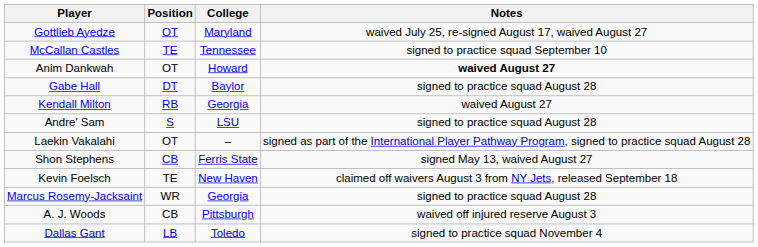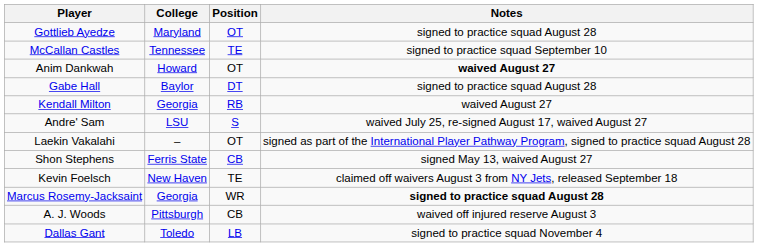columns swapped: (170, 13) <-> (228, 13)
(507, 31) waived July 25, re-signed August 17, waived August 27 -> (507, 31) signed to practice squad August 28
(507, 123) signed to practice squad August 28 -> (507, 123) waived July 25, re-signed August 17, waived August 27
(507, 196) normal -> (507, 196) bold
